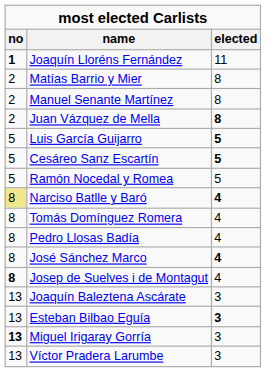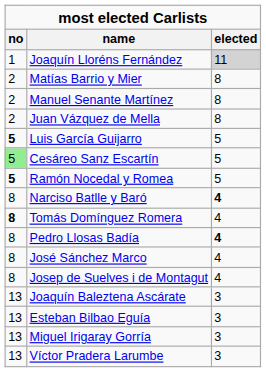(12, 59) bold -> (12, 59) normal
(221, 59) no background -> (221, 59) lightgrey background
(218, 119) bold -> (218, 119) normal
(12, 138) normal -> (12, 138) bold
(218, 138) bold -> (218, 138) normal
(12, 158) no background -> (12, 158) lightgreen background
(218, 158) bold -> (218, 158) normal
(12, 178) normal -> (12, 178) bold
(12, 198) khaki background -> (12, 198) no background
(12, 218) normal -> (12, 218) bold
(218, 237) normal -> (218, 237) bold
(218, 257) bold -> (218, 257) normal
(12, 277) bold -> (12, 277) normal
(218, 317) bold -> (218, 317) normal
(15, 336) bold -> (15, 336) normal
